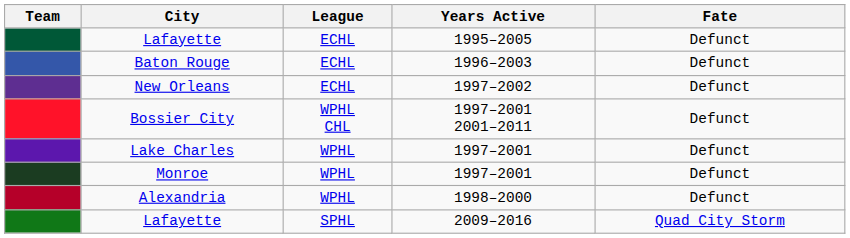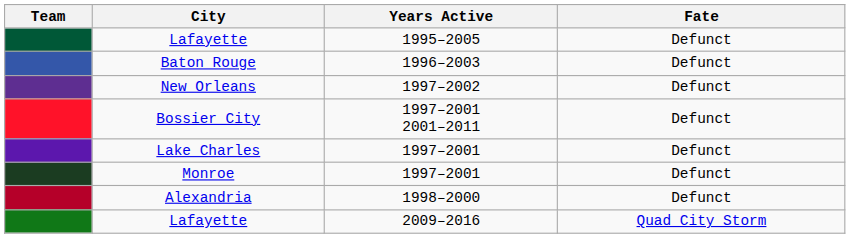- column: (338, 16)
